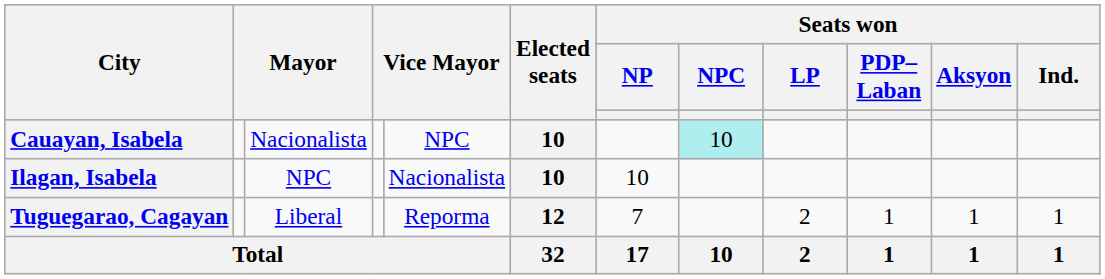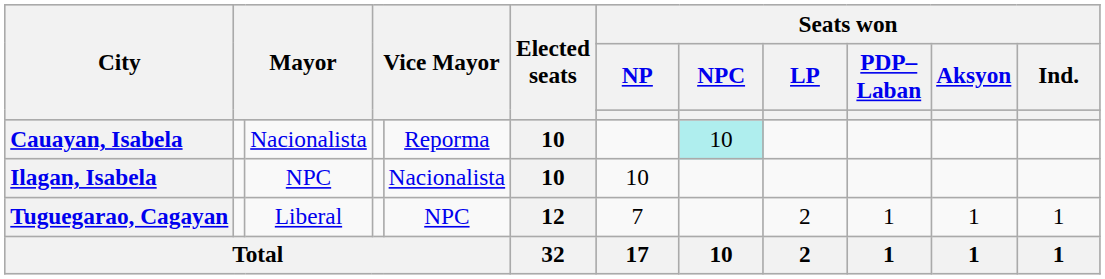(447, 139) NPC -> (447, 139) Reporma
(447, 216) Reporma -> (447, 216) NPC
